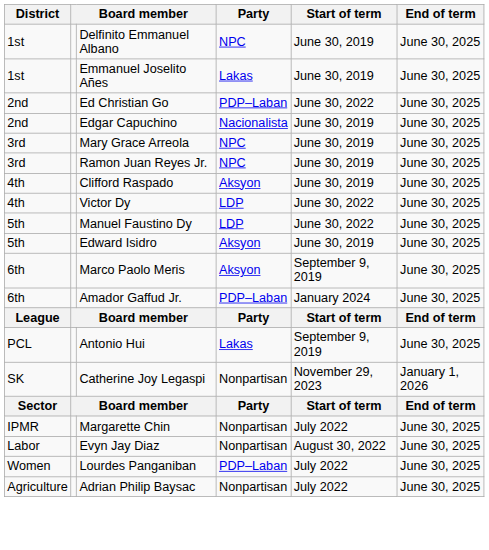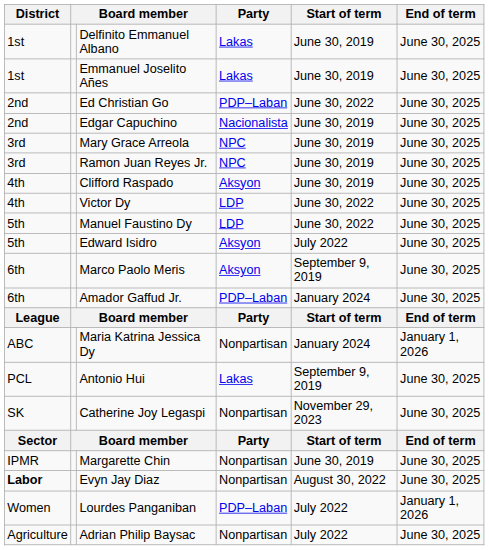(232, 41) NPC -> (236, 41) Lakas
(334, 243) June 30, 2019 -> (321, 243) July 2022
+ row: (140, 344)
(430, 379) January 1, 2026 -> (440, 413) June 30, 2025
(321, 426) July 2022 -> (334, 460) June 30, 2019
(23, 446) normal -> (25, 480) bold
(440, 466) June 30, 2025 -> (430, 507) January 1, 2026
